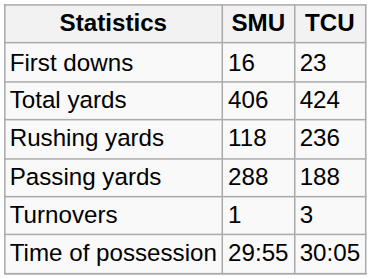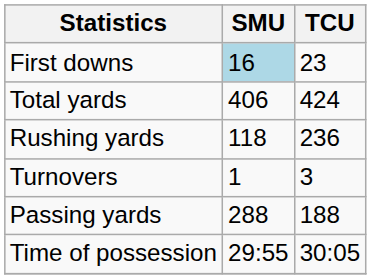(242, 62) no background -> (242, 62) lightblue background
rows swapped: (86, 177) <-> (64, 215)
